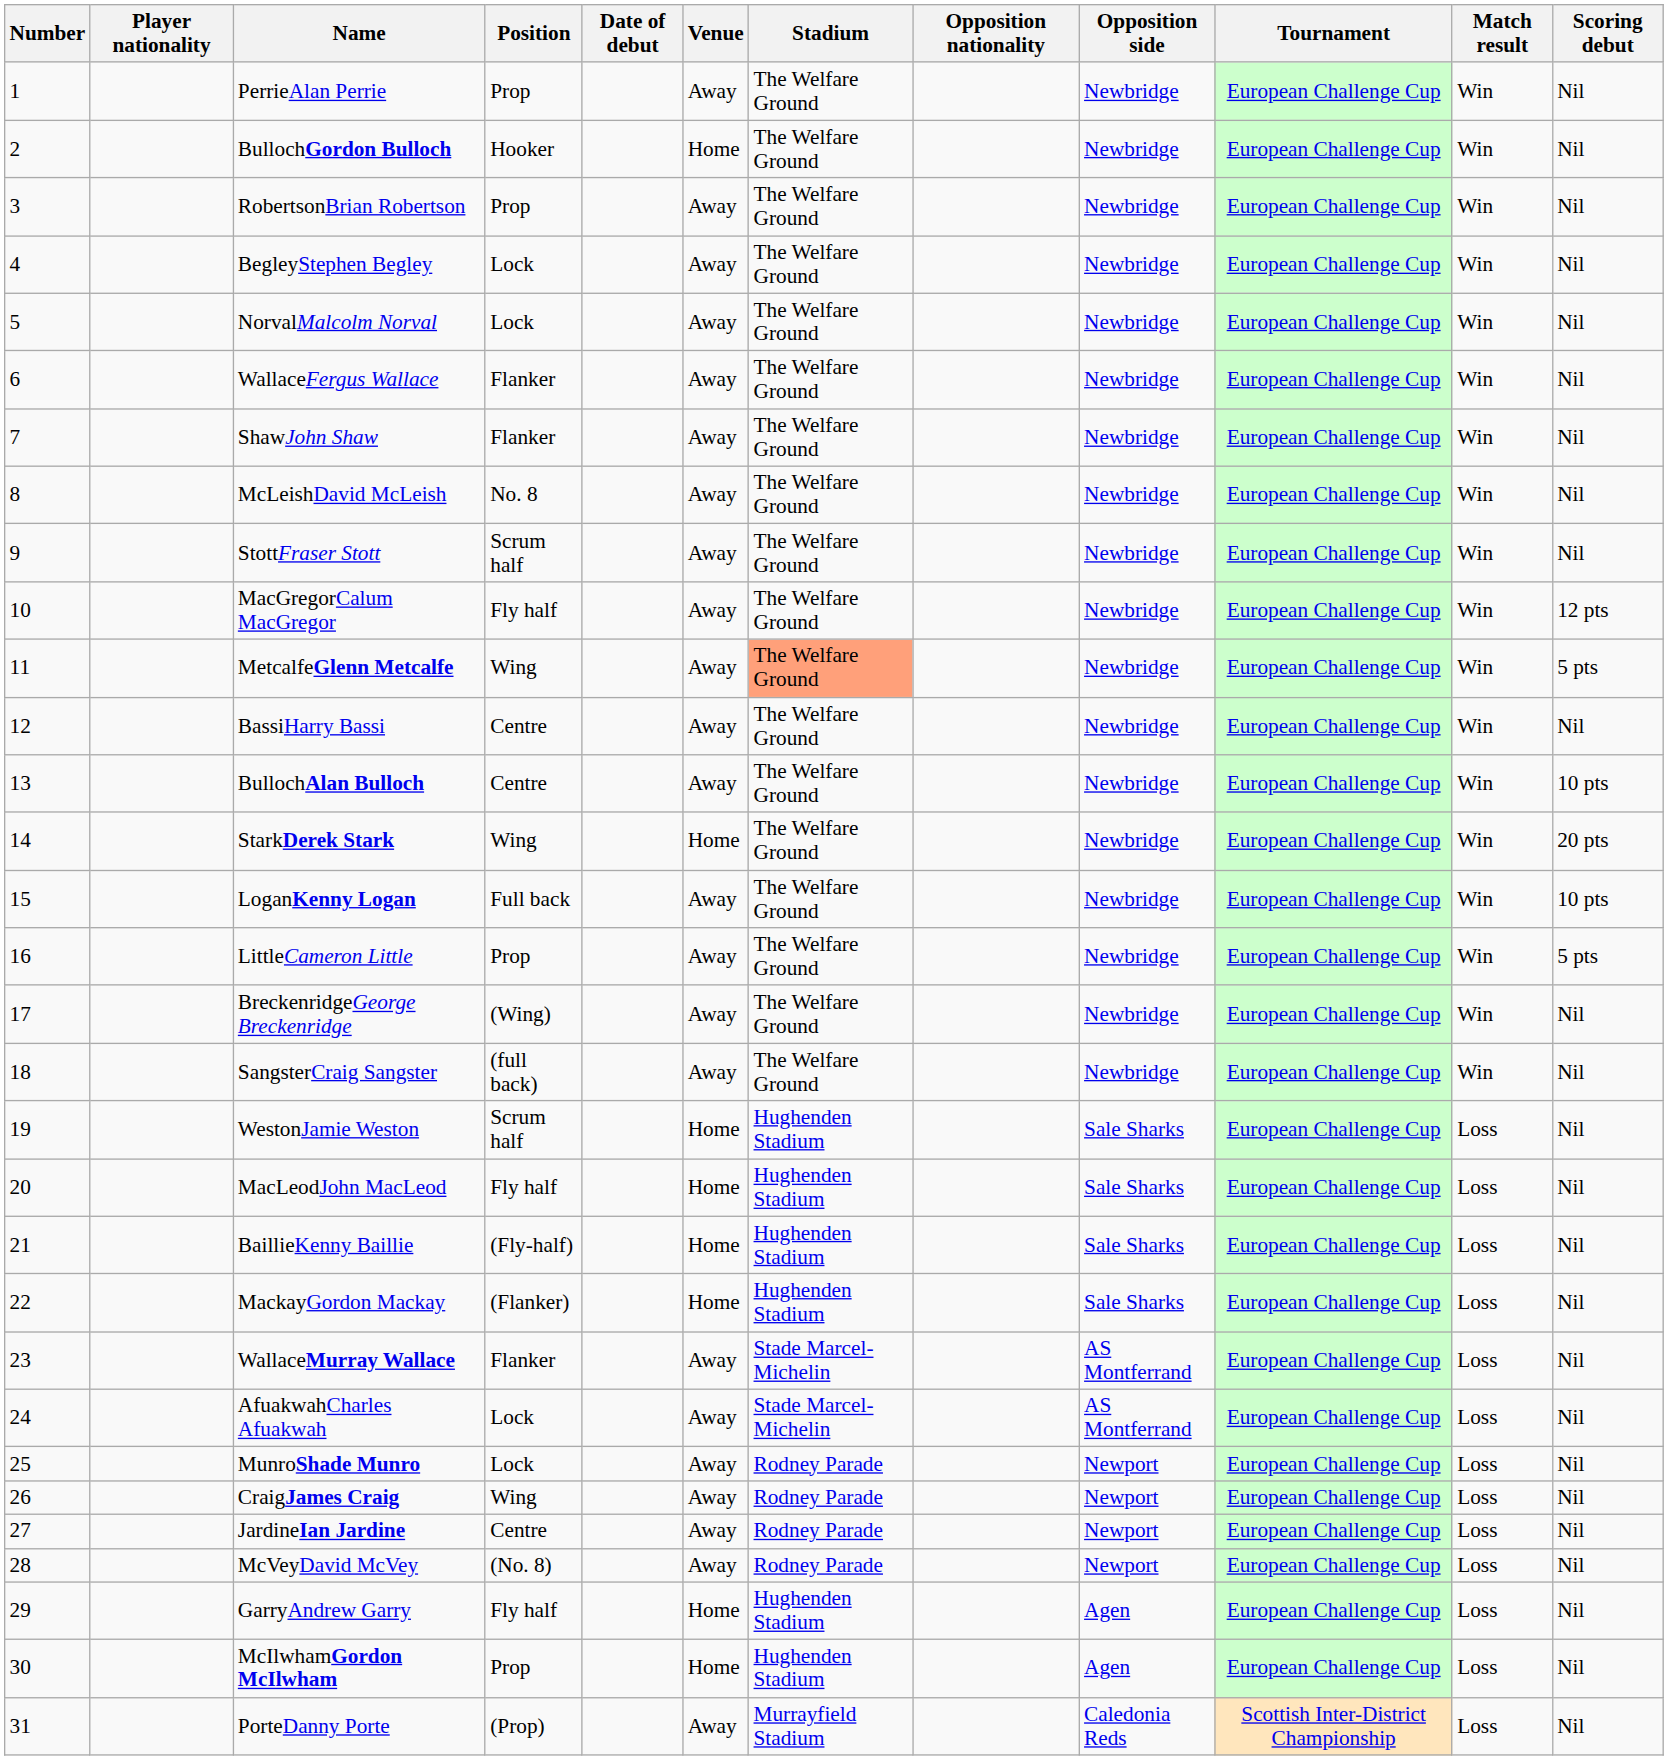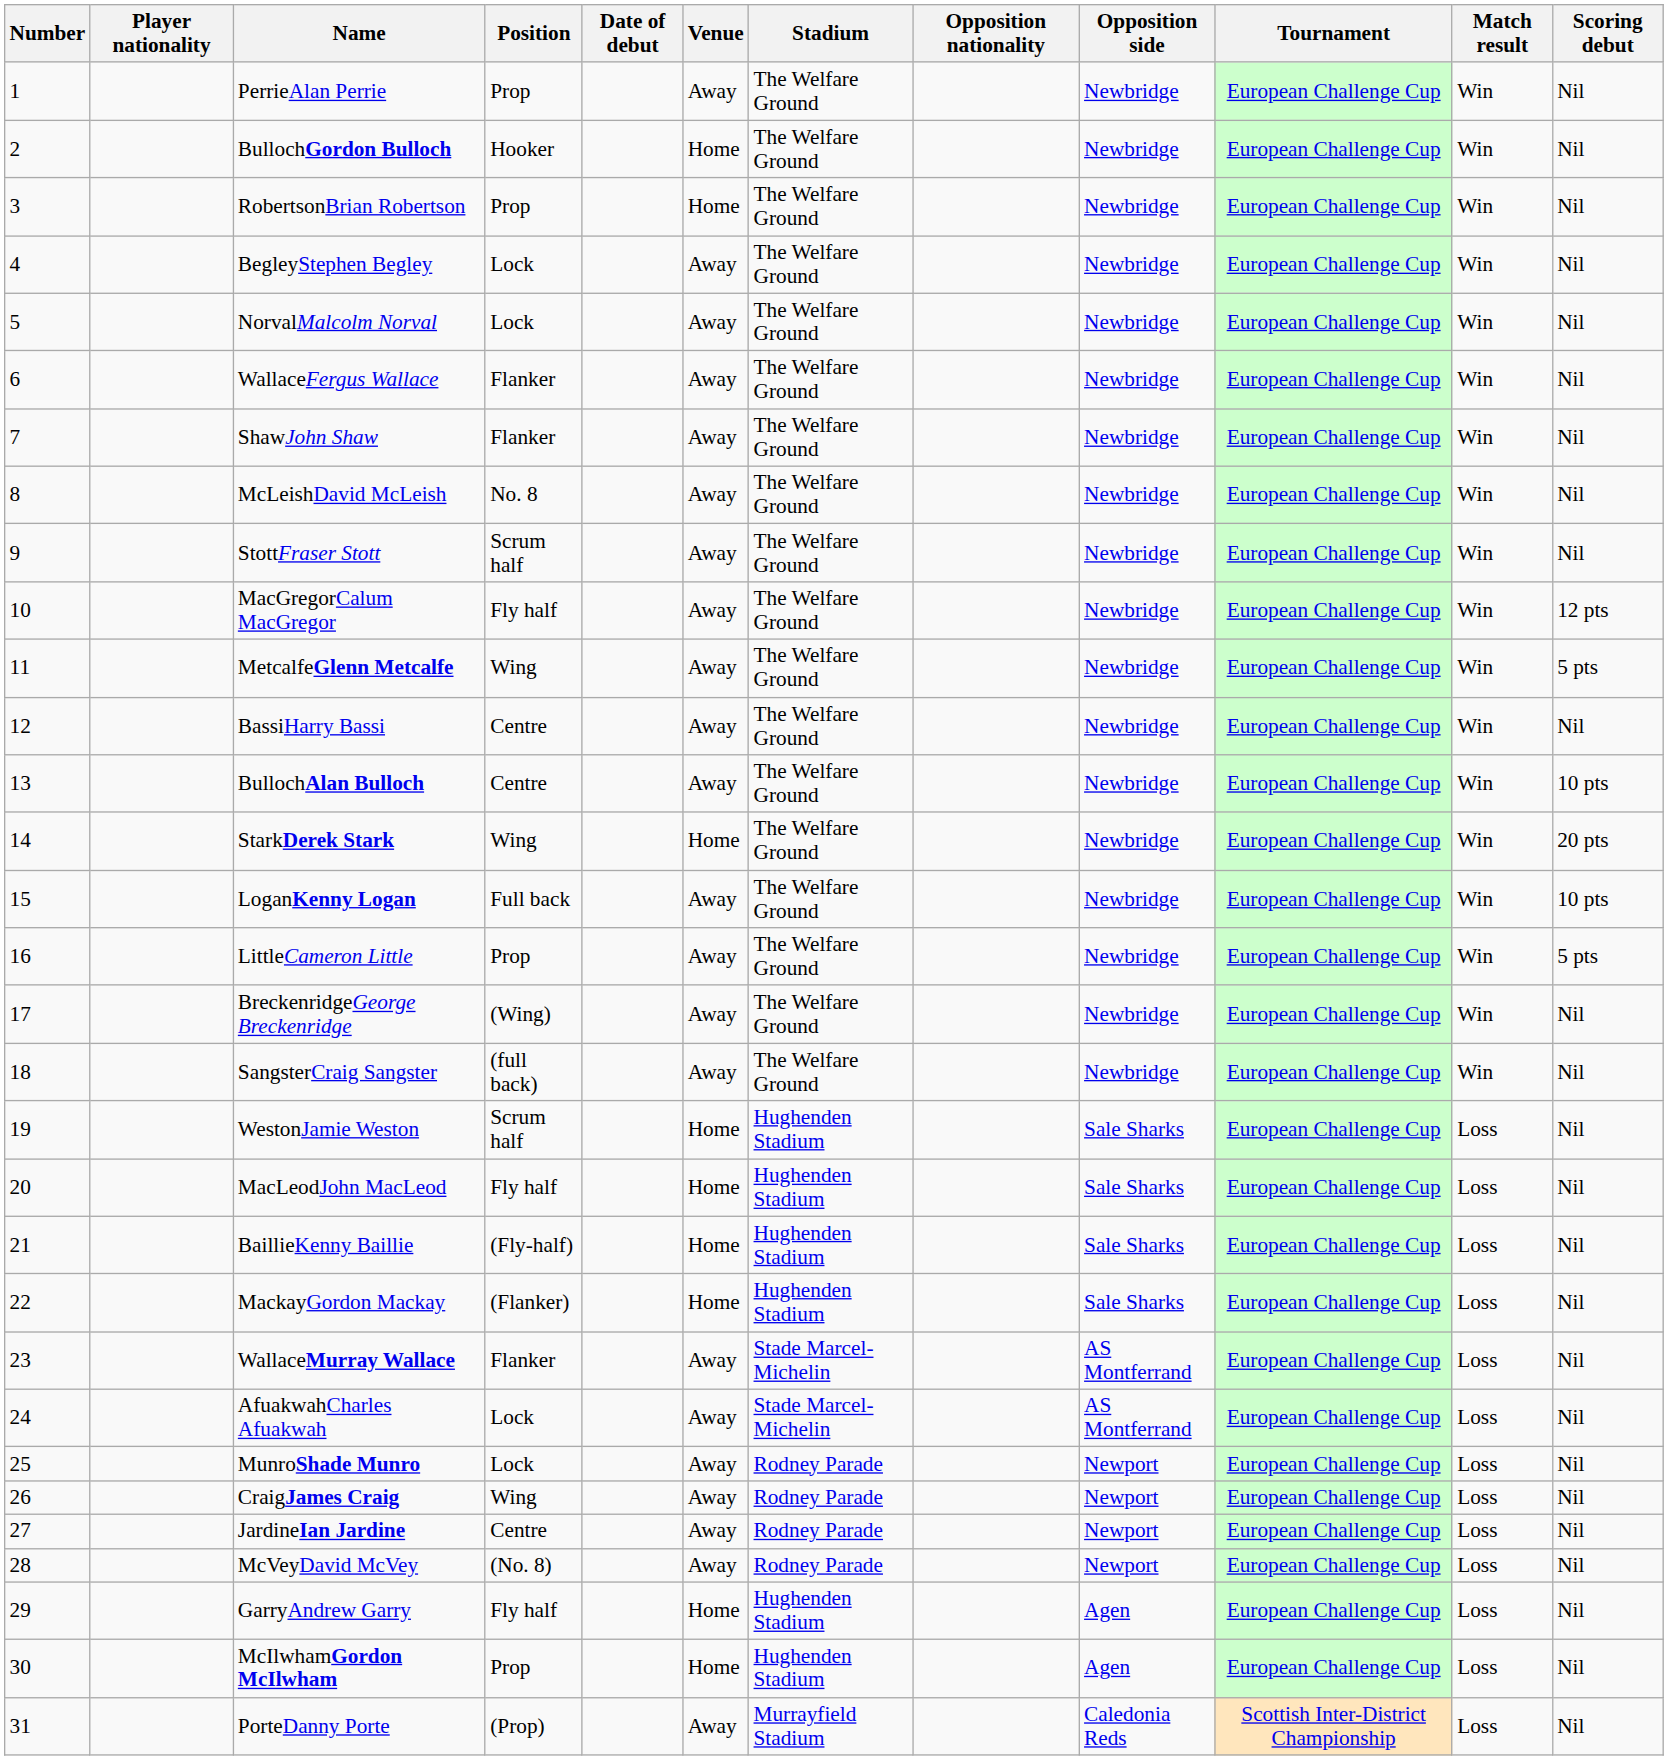(712, 206) Away -> (714, 206) Home
(806, 667) lightsalmon background -> (806, 667) no background
